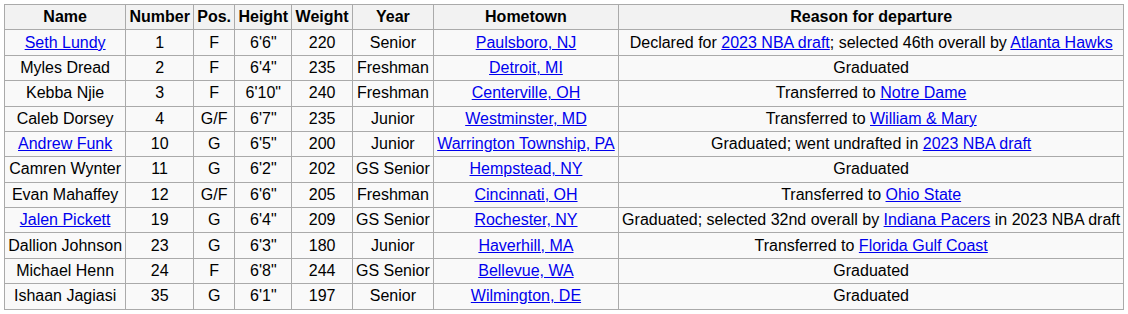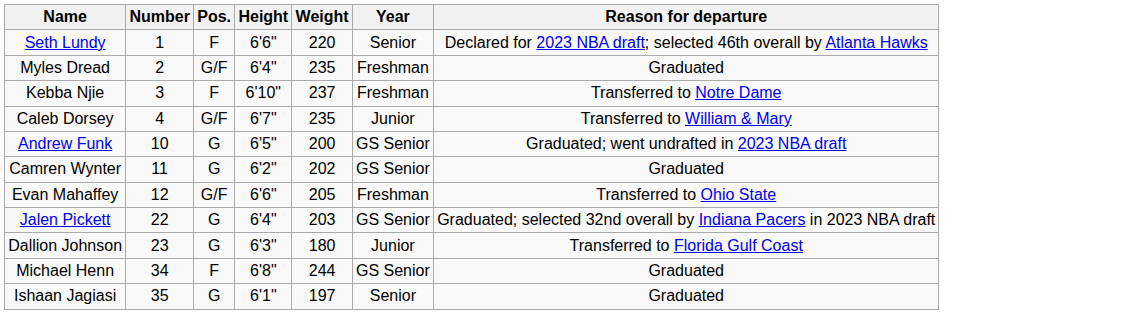- column: (526, 17)
(214, 67) F -> (214, 67) G/F
(322, 93) 240 -> (322, 93) 237
(393, 144) Junior -> (393, 144) GS Senior
(160, 220) 19 -> (160, 220) 22
(322, 220) 209 -> (322, 220) 203
(160, 270) 24 -> (160, 270) 34
